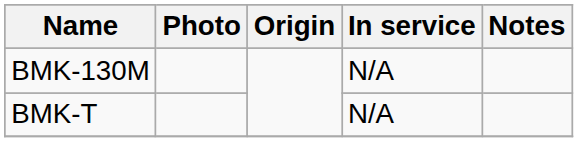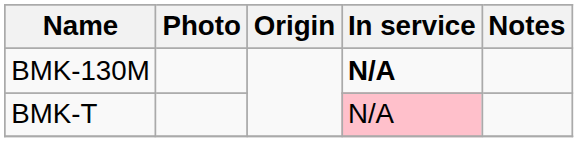(371, 70) normal -> (372, 70) bold
(371, 114) no background -> (371, 114) pink background
